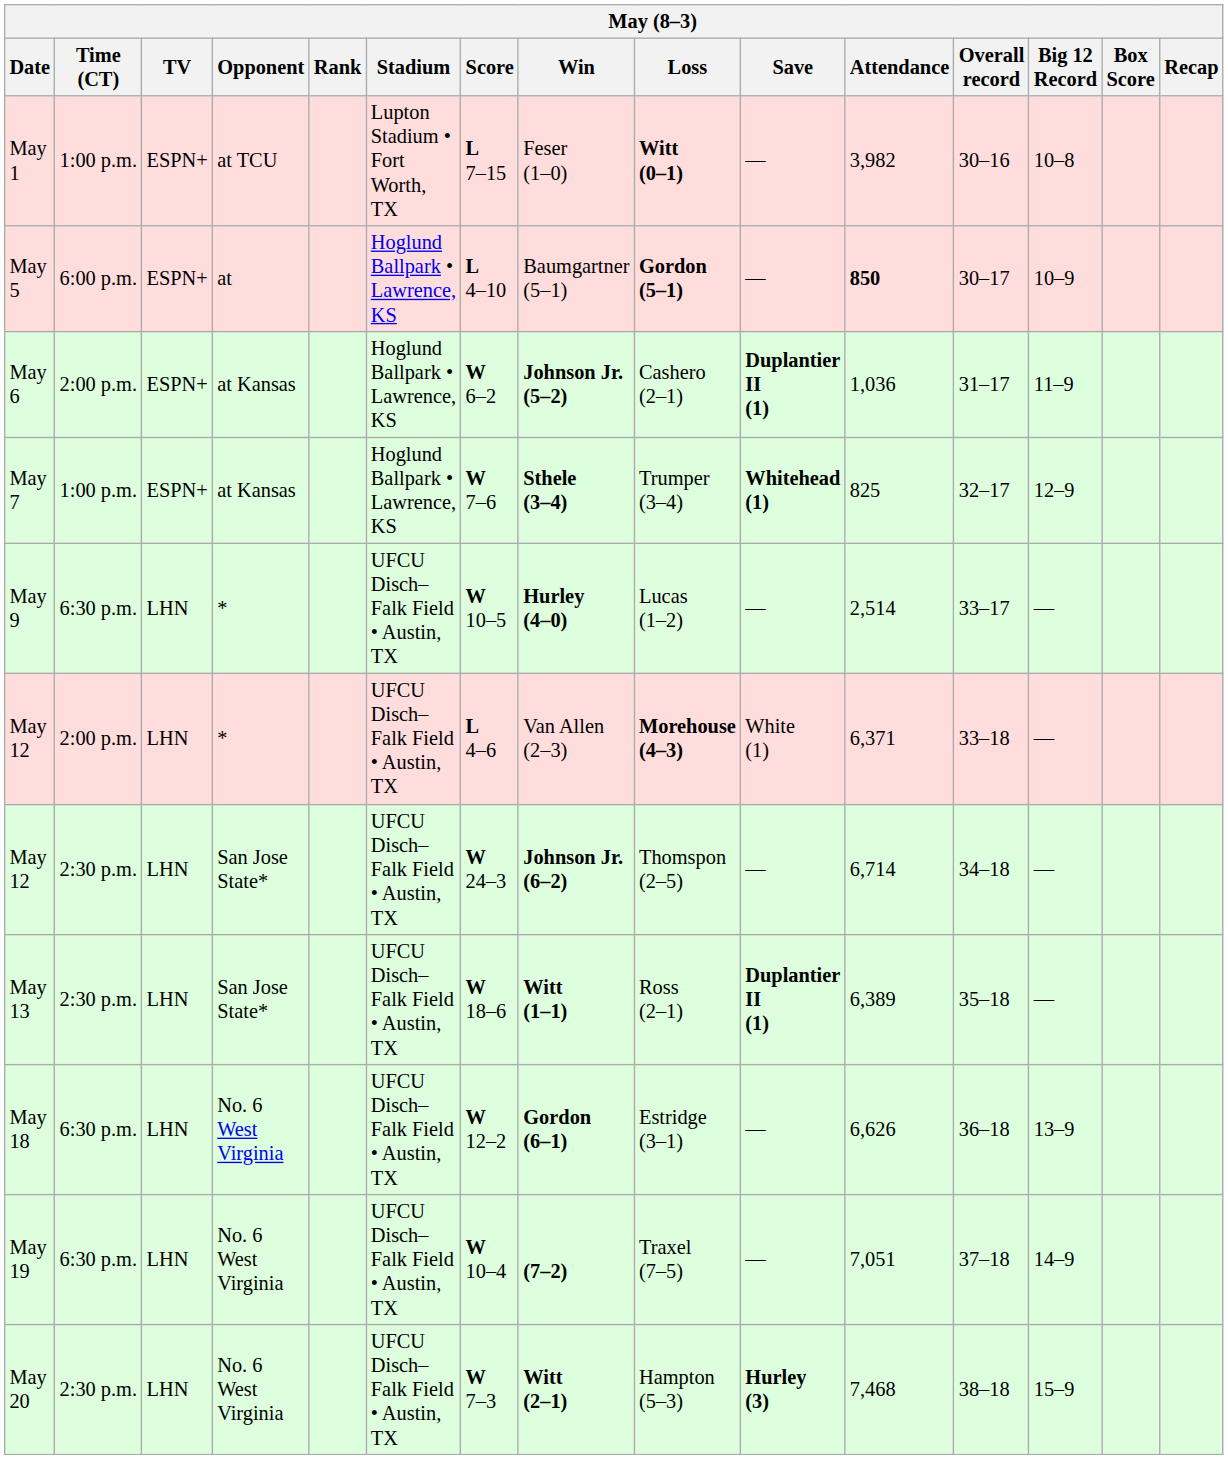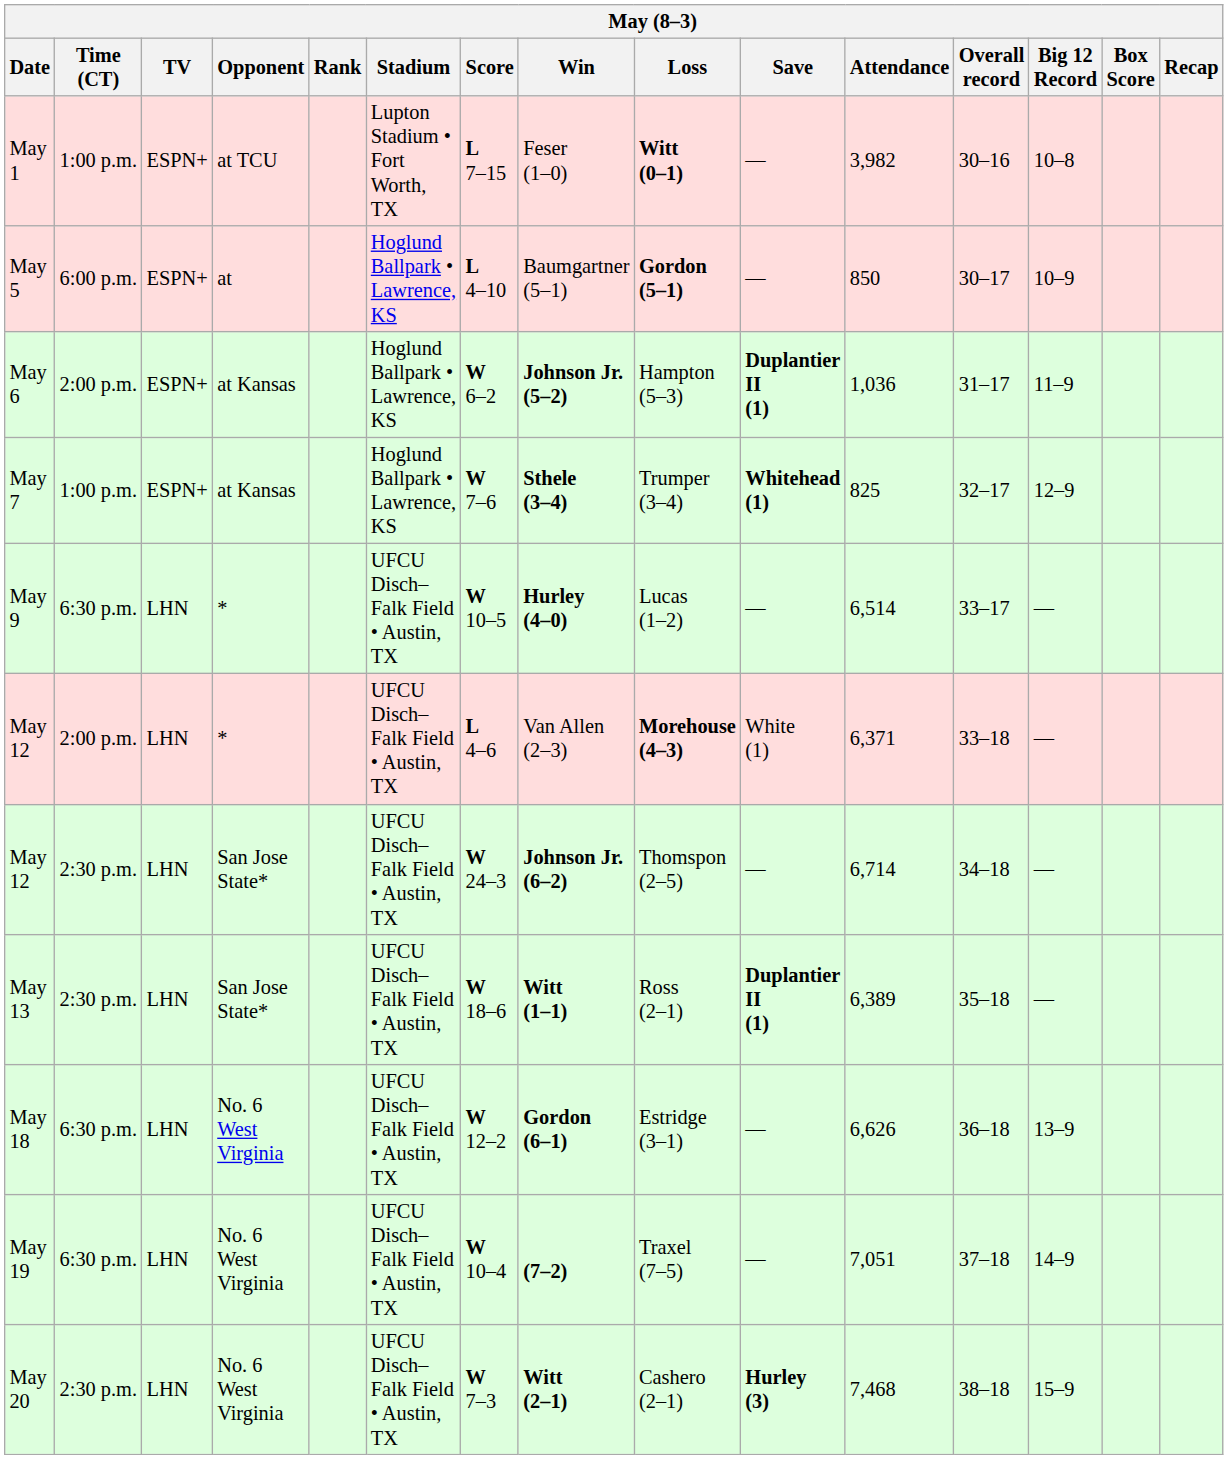(865, 278) bold -> (865, 278) normal
(672, 384) Cashero (2–1) -> (677, 384) Hampton (5–3)
(873, 608) 2,514 -> (873, 608) 6,514
(677, 1389) Hampton (5–3) -> (672, 1389) Cashero (2–1)
